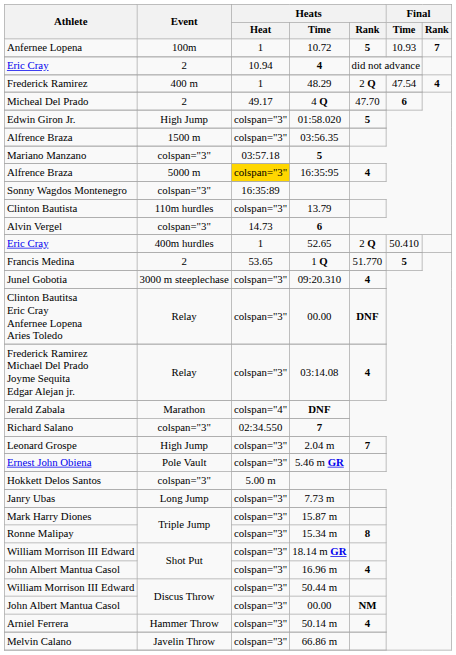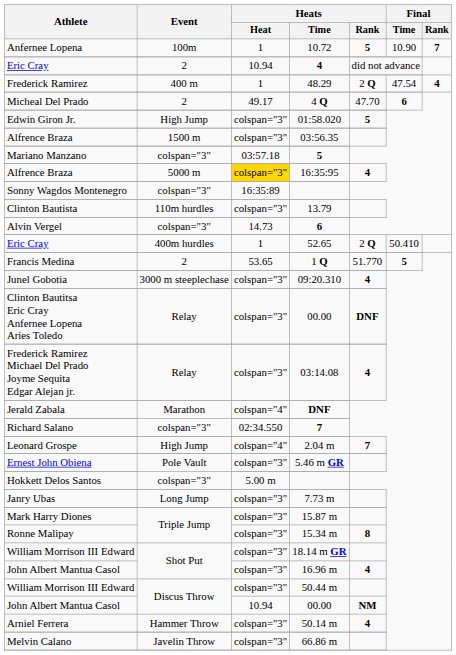(404, 48) 10.93 -> (404, 48) 10.90
(261, 445) colspan="3" -> (261, 445) colspan="4"
(261, 605) colspan="3" -> (261, 605) 10.94
